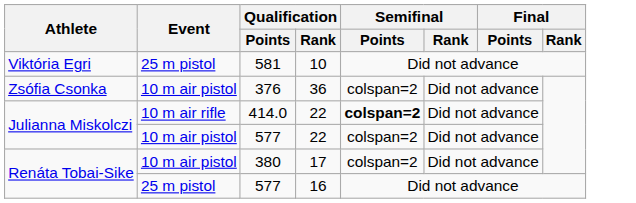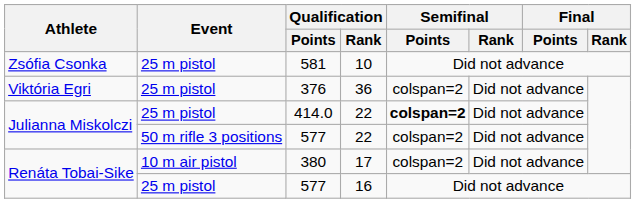(50, 64) Viktória Egri -> (57, 64) Zsófia Csonka
(57, 89) Zsófia Csonka -> (50, 89) Viktória Egri
(189, 89) 10 m air pistol -> (178, 89) 25 m pistol
(183, 113) 10 m air rifle -> (178, 113) 25 m pistol
(189, 137) 10 m air pistol -> (212, 137) 50 m rifle 3 positions
